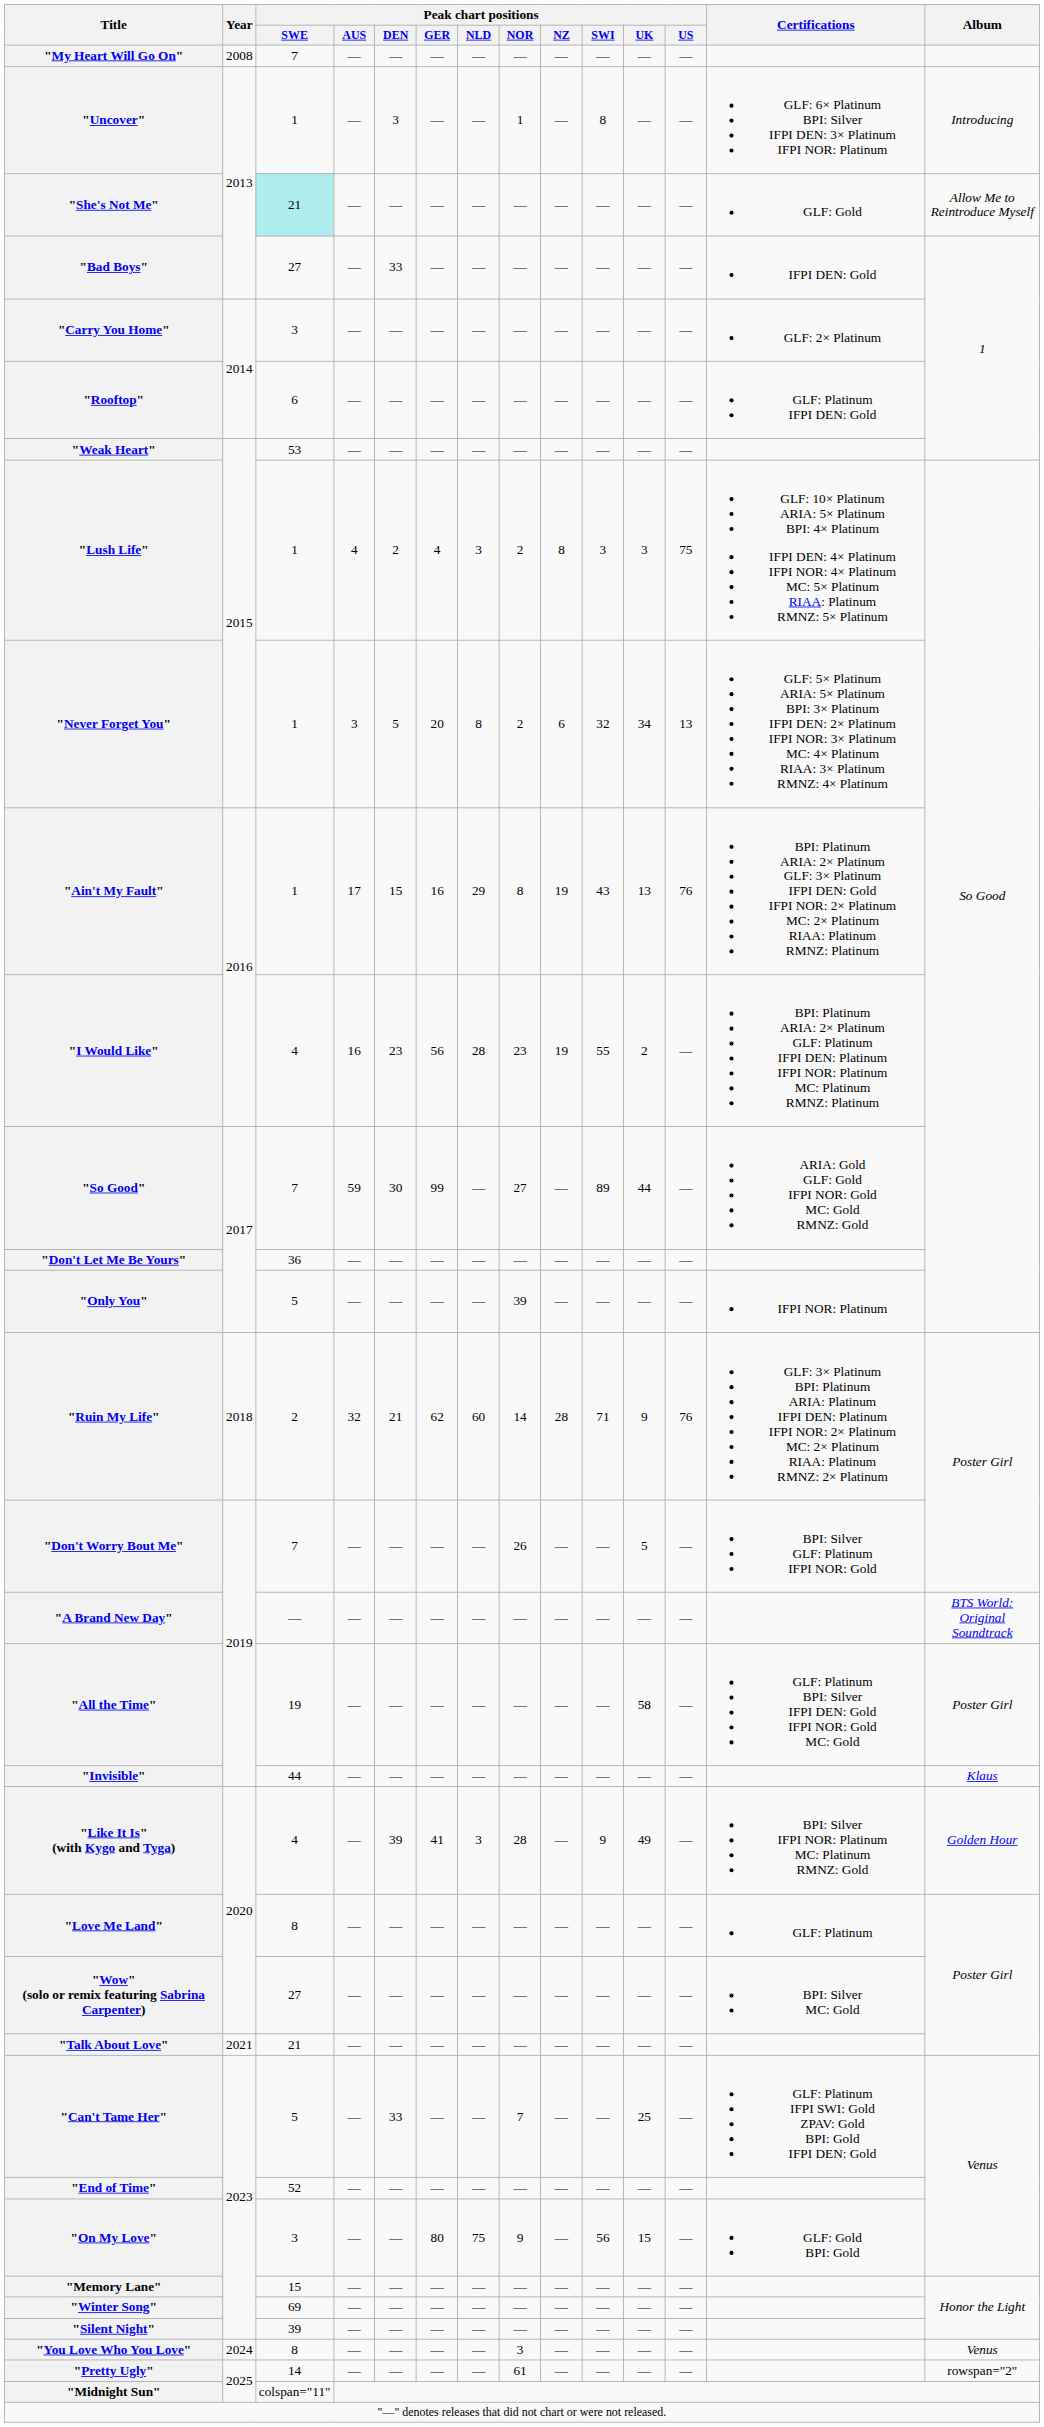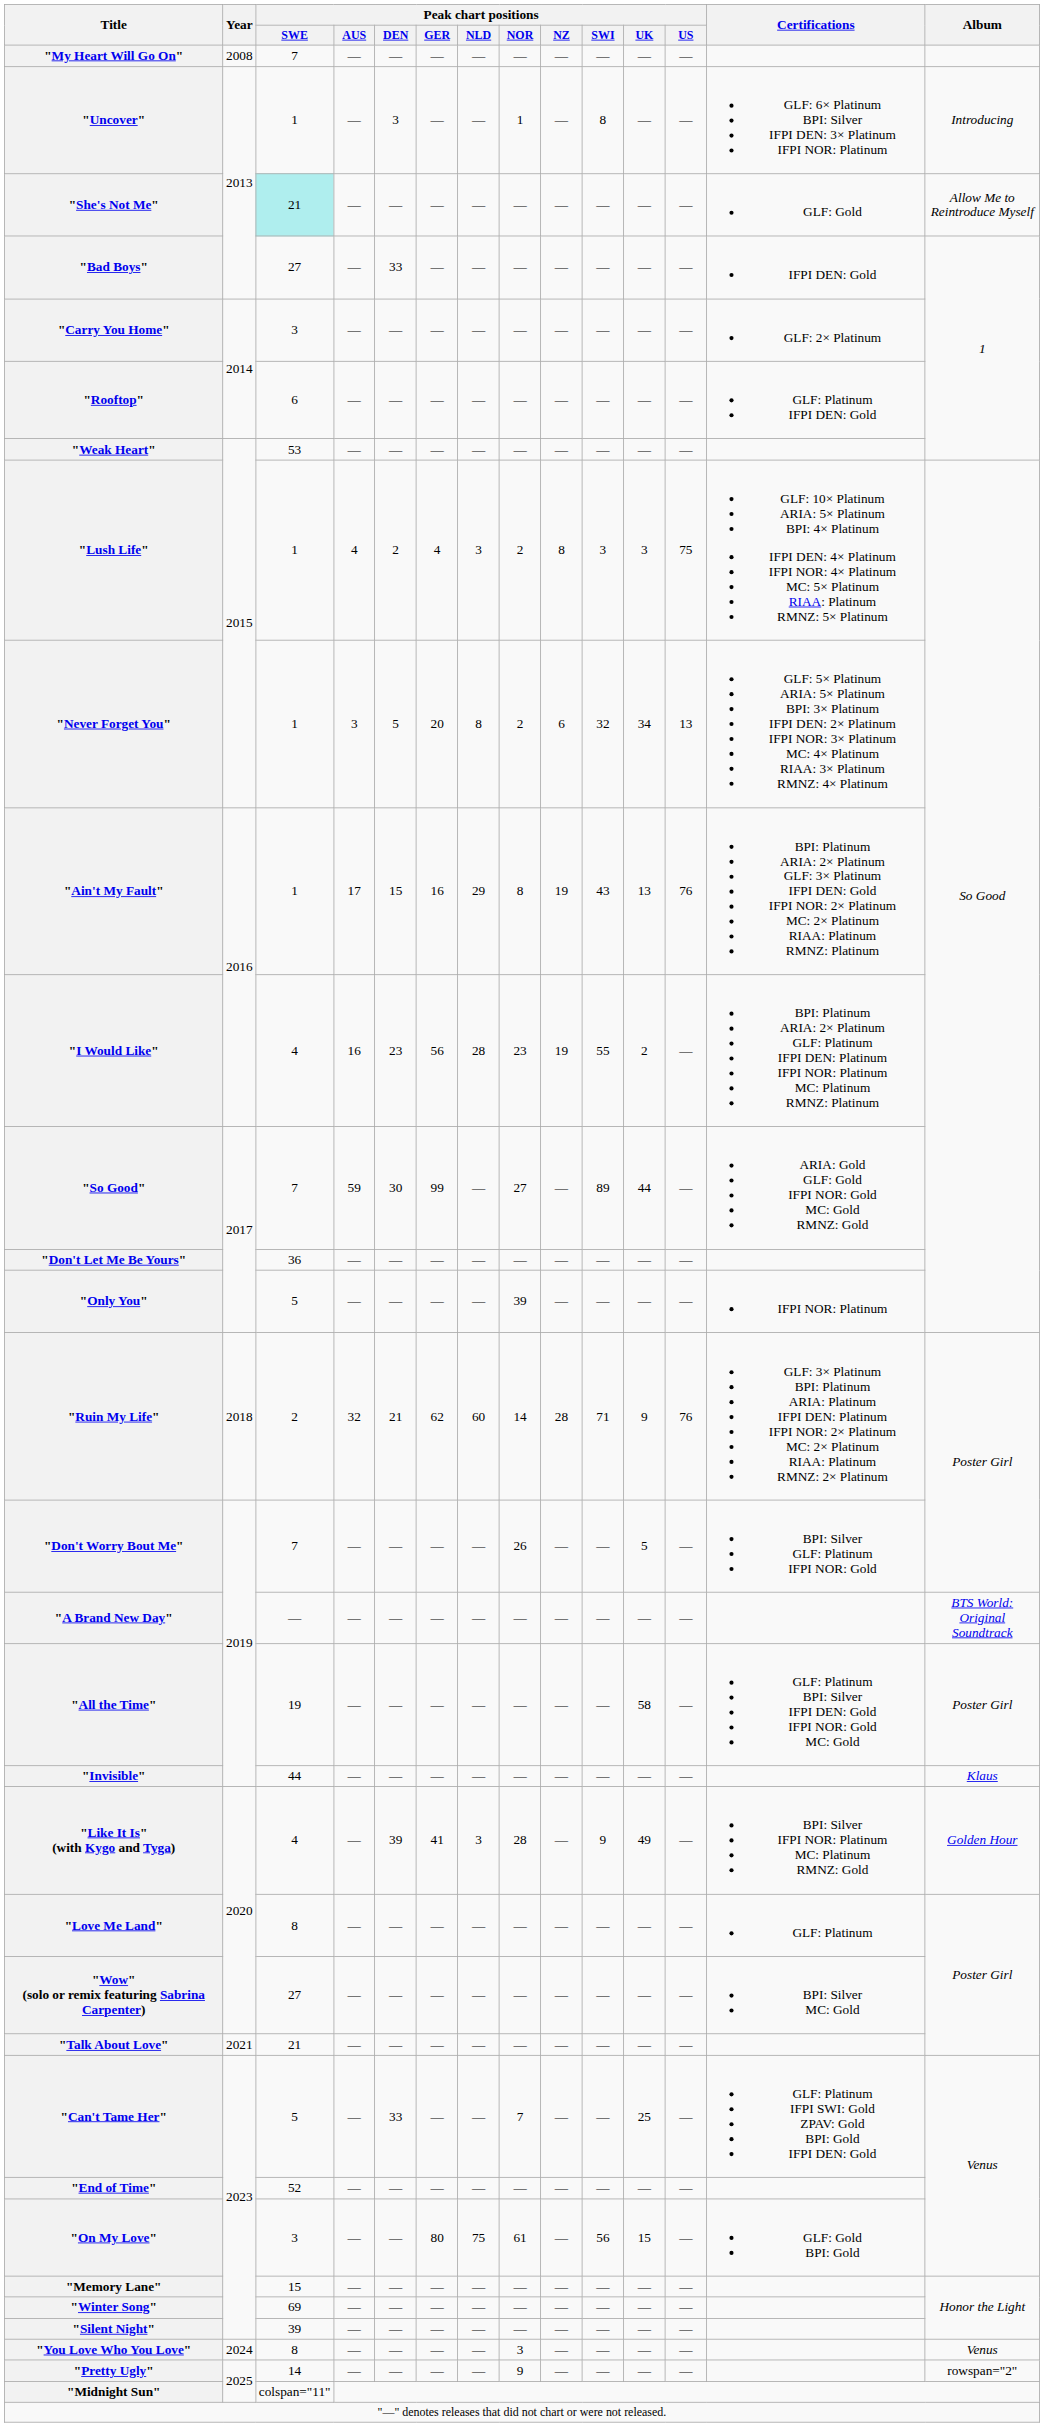(520, 2237) 9 -> (520, 2237) 61
(520, 2370) 61 -> (520, 2370) 9
